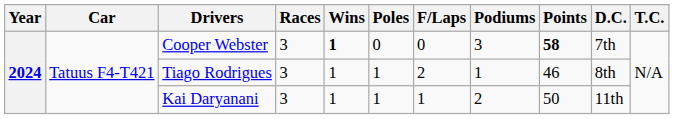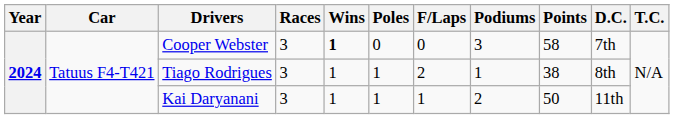(551, 44) bold -> (551, 44) normal
(551, 71) 46 -> (551, 71) 38
